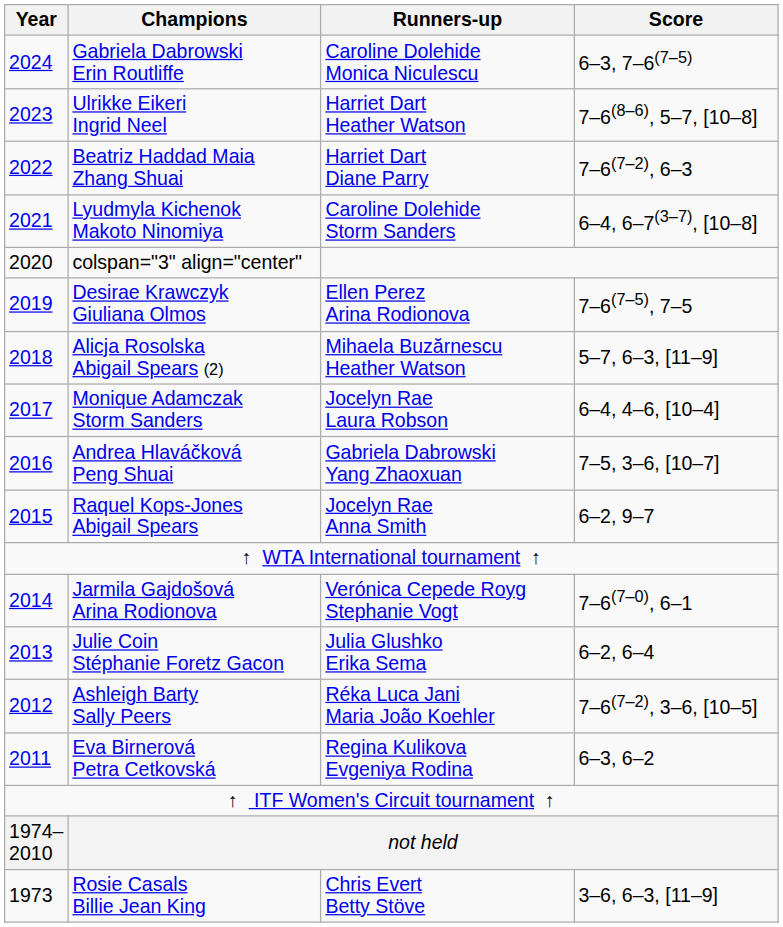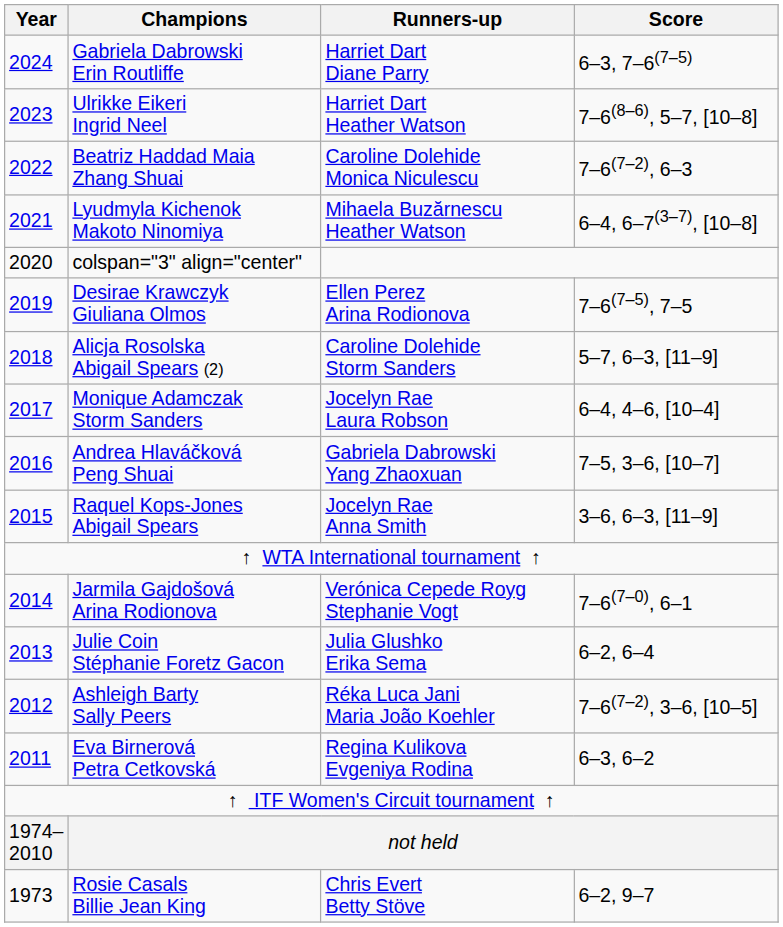(403, 61) Caroline Dolehide Monica Niculescu -> (377, 61) Harriet Dart Diane Parry
(377, 167) Harriet Dart Diane Parry -> (403, 167) Caroline Dolehide Monica Niculescu
(403, 220) Caroline Dolehide Storm Sanders -> (414, 220) Mihaela Buzărnescu Heather Watson
(414, 357) Mihaela Buzărnescu Heather Watson -> (403, 357) Caroline Dolehide Storm Sanders
(616, 516) 6–2, 9–7 -> (648, 516) 3–6, 6–3, [11–9]
(648, 895) 3–6, 6–3, [11–9] -> (616, 895) 6–2, 9–7
